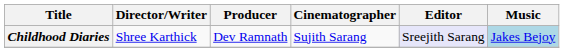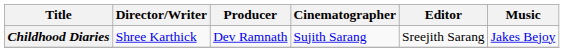(443, 36) lavender background -> (443, 36) no background
(523, 36) lightblue background -> (523, 36) no background
